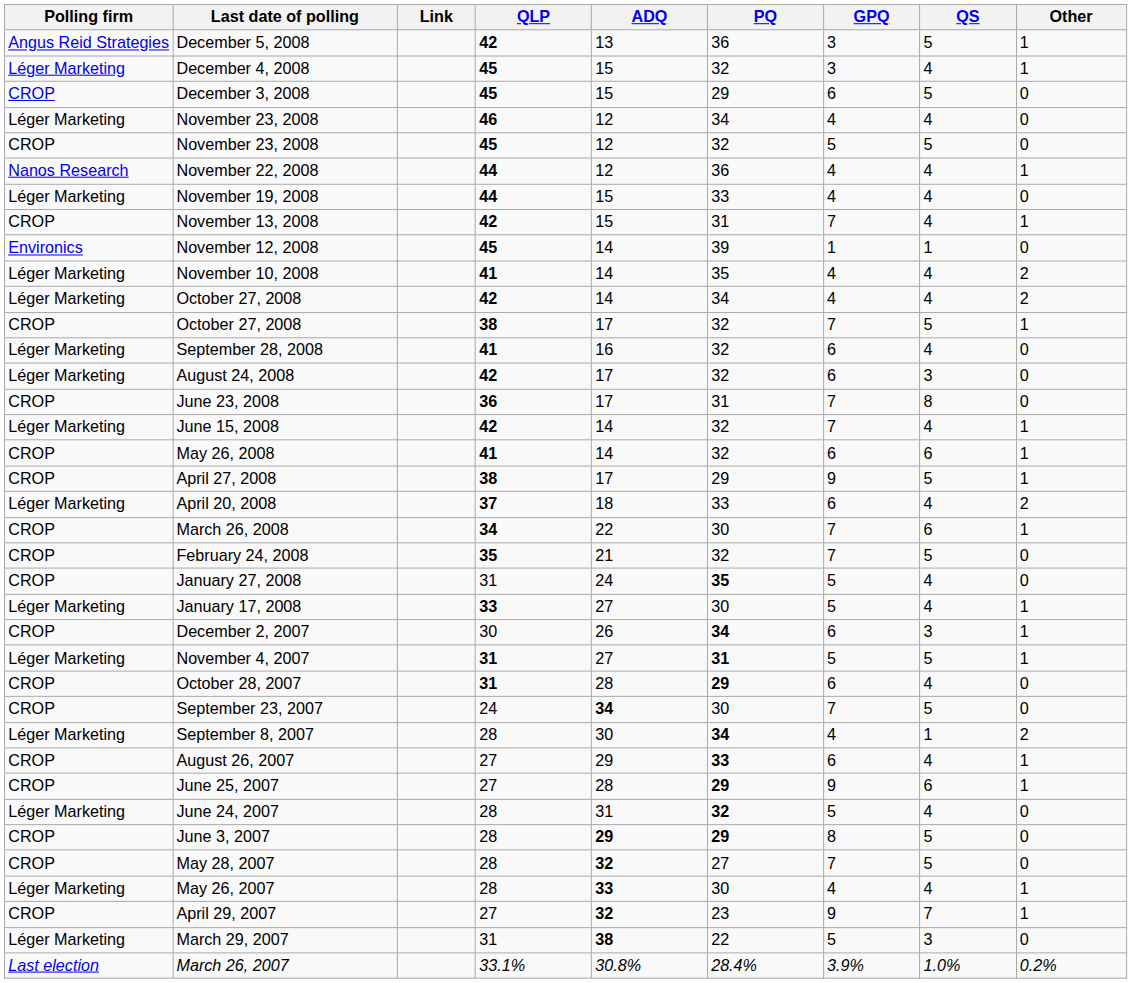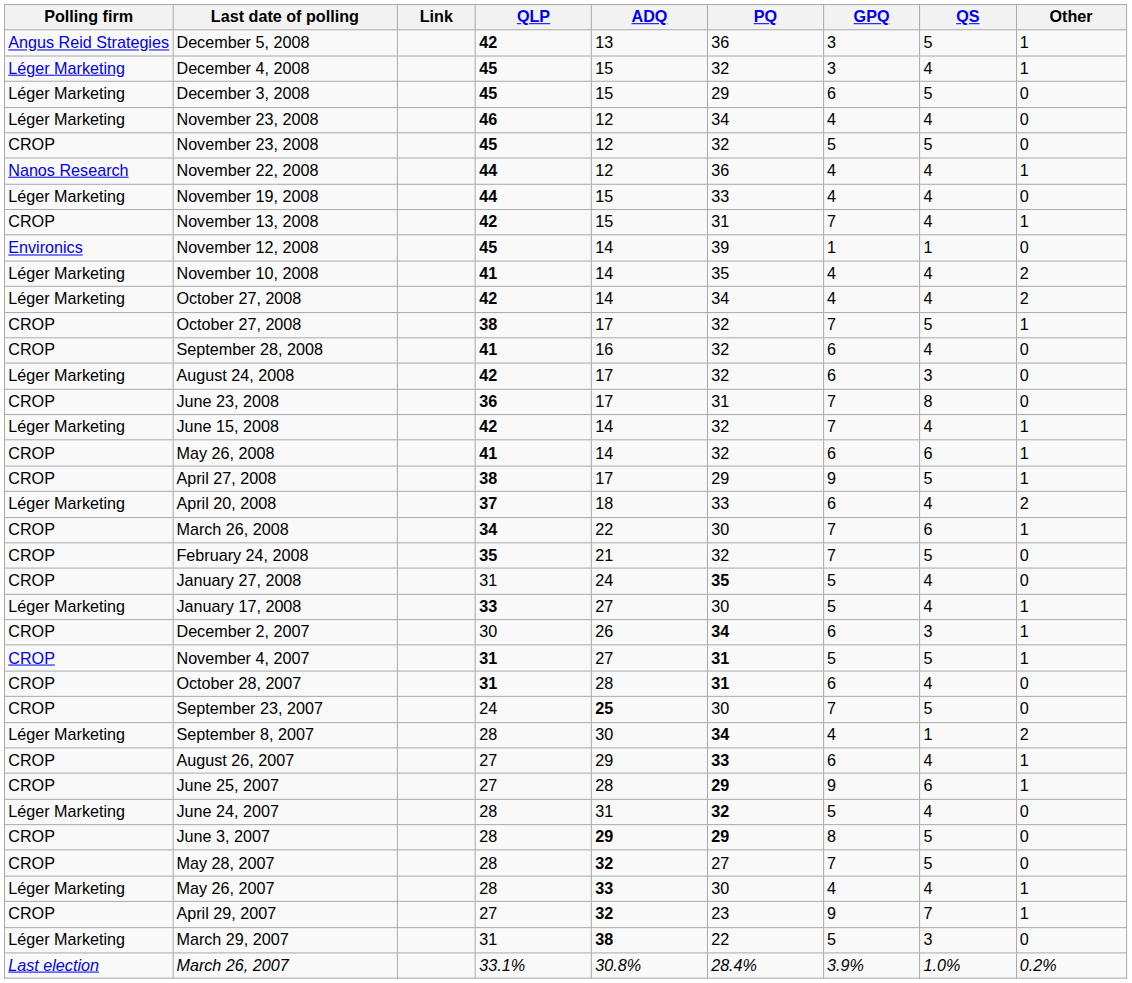(32, 94) CROP -> (67, 94) Léger Marketing
(67, 350) Léger Marketing -> (32, 350) CROP
(67, 658) Léger Marketing -> (32, 658) CROP
(720, 683) 29 -> (720, 683) 31
(604, 709) 34 -> (604, 709) 25
